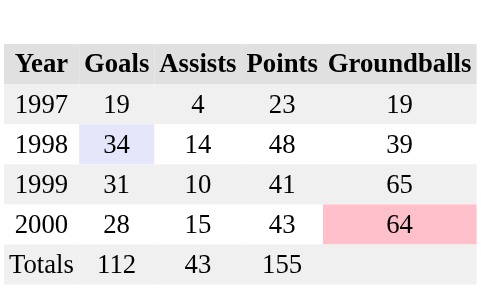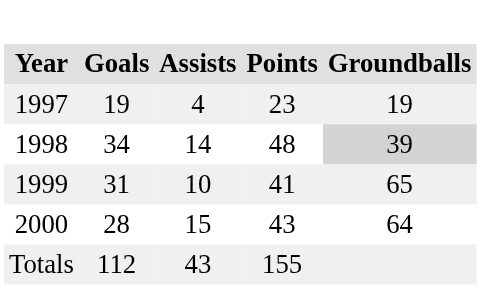(117, 143) lavender background -> (117, 143) no background
(400, 143) no background -> (400, 143) lightgrey background
(400, 224) pink background -> (400, 224) no background
